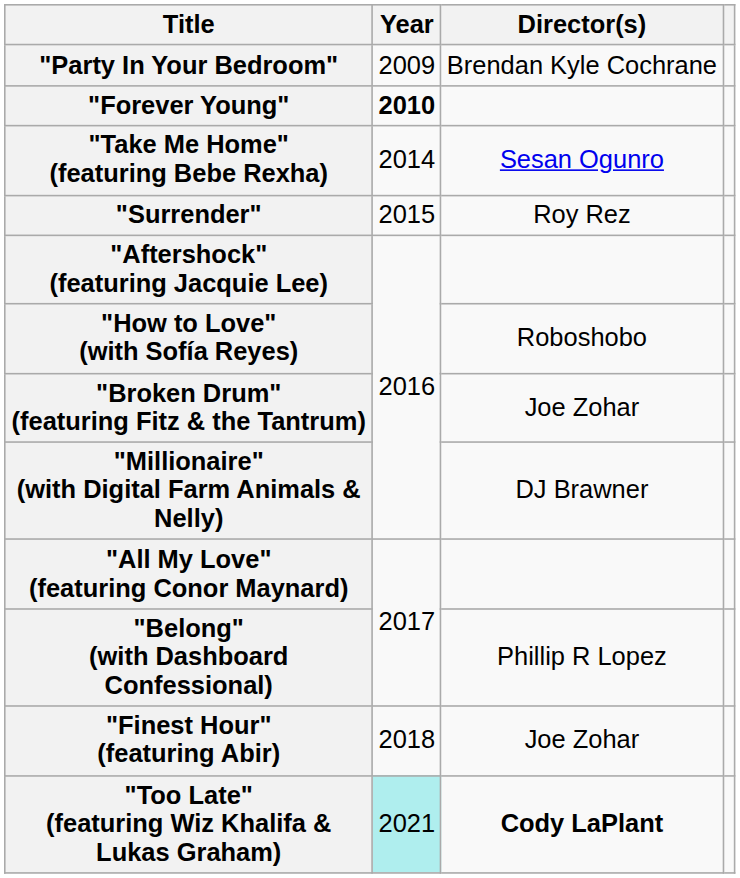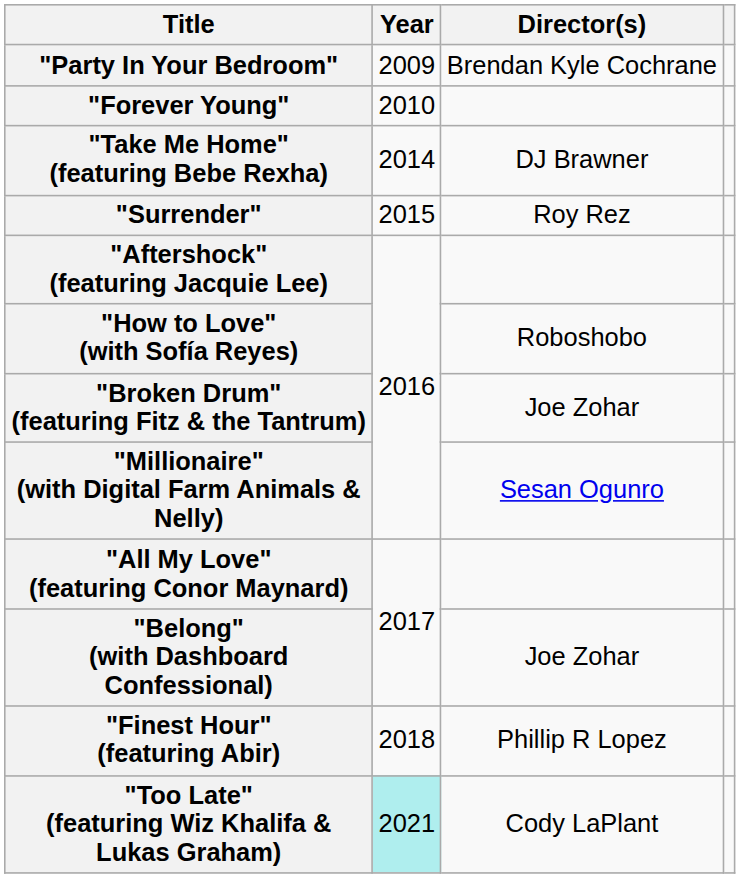(407, 105) bold -> (407, 105) normal
(582, 160) Sesan Ogunro -> (582, 160) DJ Brawner
(582, 490) DJ Brawner -> (582, 490) Sesan Ogunro
(582, 657) Phillip R Lopez -> (582, 657) Joe Zohar
(582, 740) Joe Zohar -> (582, 740) Phillip R Lopez
(582, 823) bold -> (582, 823) normal
